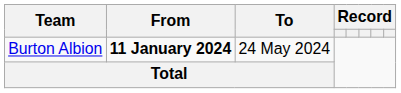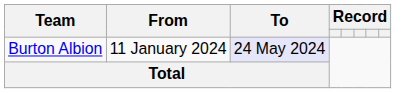(170, 49) bold -> (168, 49) normal
(284, 49) no background -> (280, 49) lavender background
